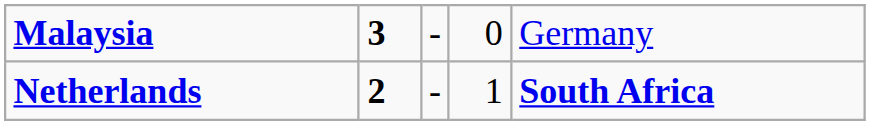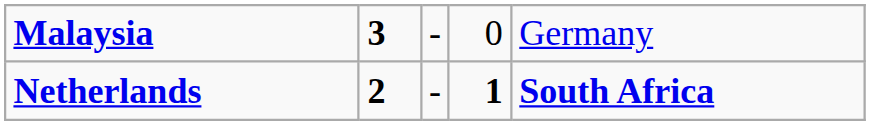(494, 90) normal -> (494, 90) bold
